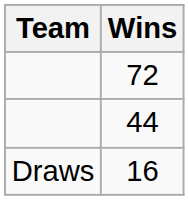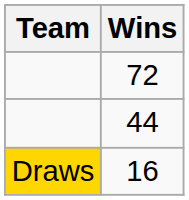(53, 169) no background -> (53, 169) gold background
